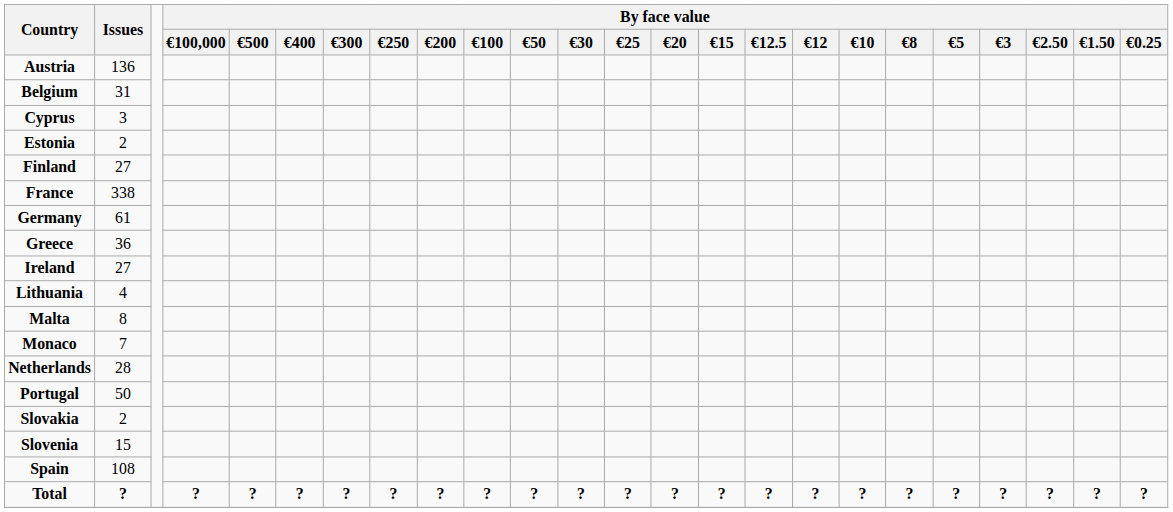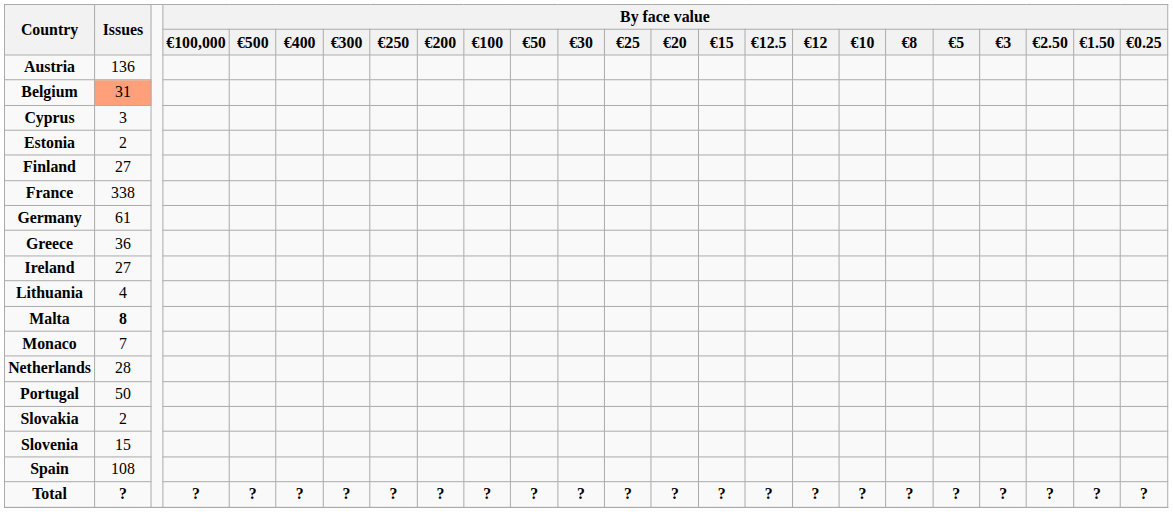(123, 92) no background -> (123, 92) lightsalmon background
(123, 318) normal -> (123, 318) bold
